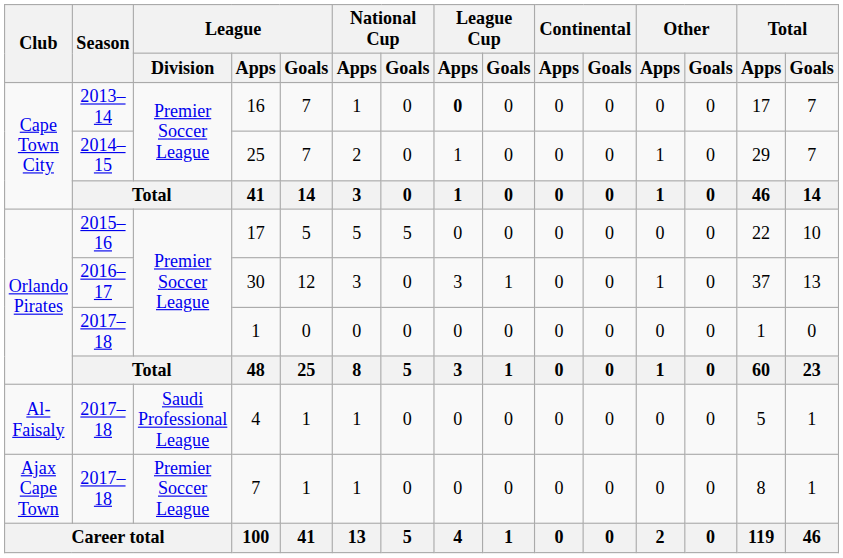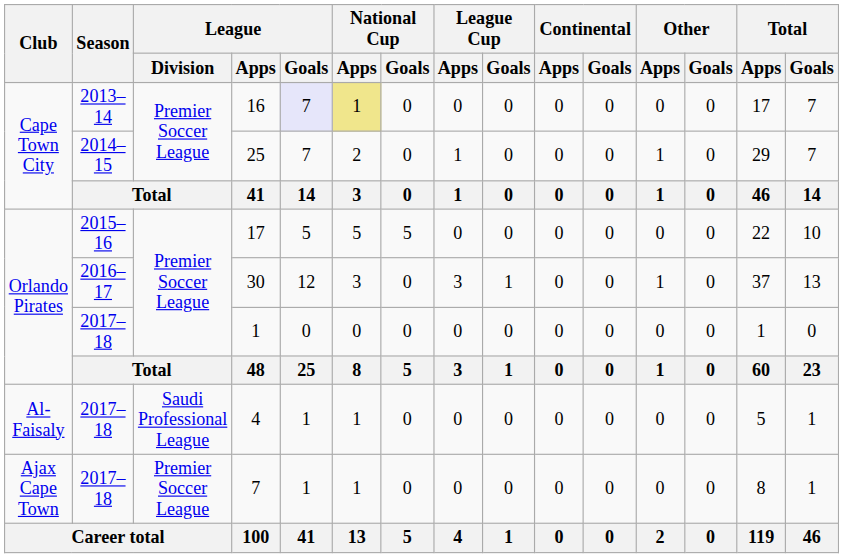(306, 106) no background -> (306, 106) lavender background
(357, 106) no background -> (357, 106) khaki background
(458, 106) bold -> (458, 106) normal
